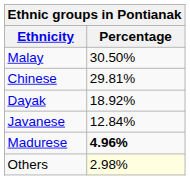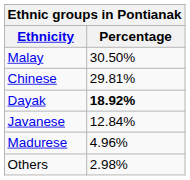(112, 100) normal -> (112, 100) bold
(109, 143) bold -> (109, 143) normal
(109, 164) lightyellow background -> (109, 164) no background
